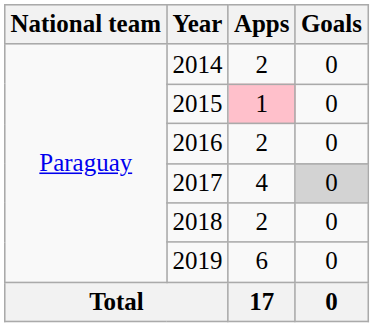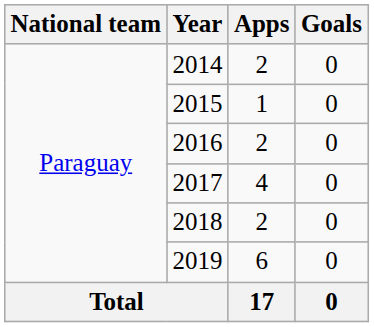(262, 103) pink background -> (262, 103) no background
(331, 182) lightgrey background -> (331, 182) no background
